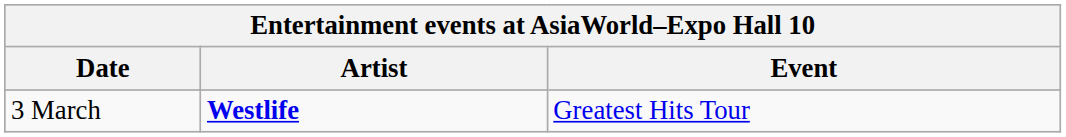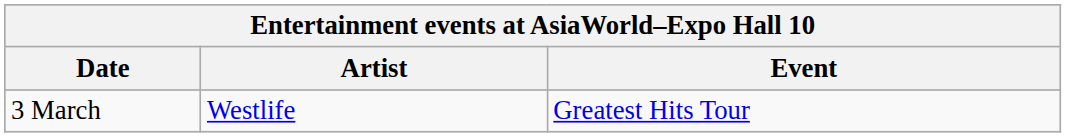(253, 110) bold -> (251, 110) normal
